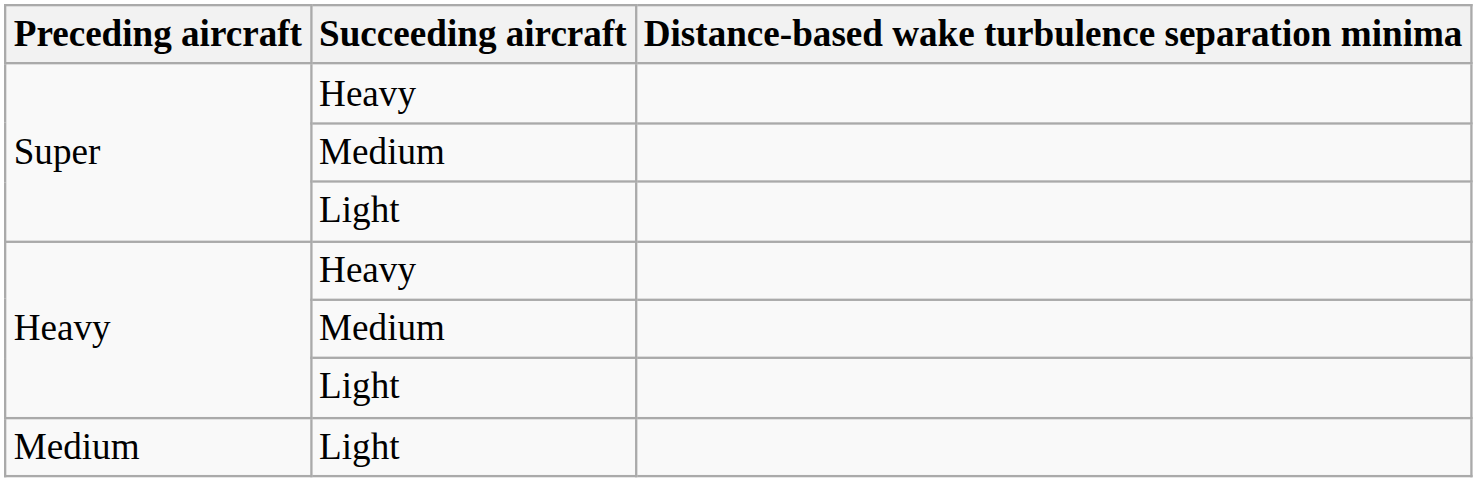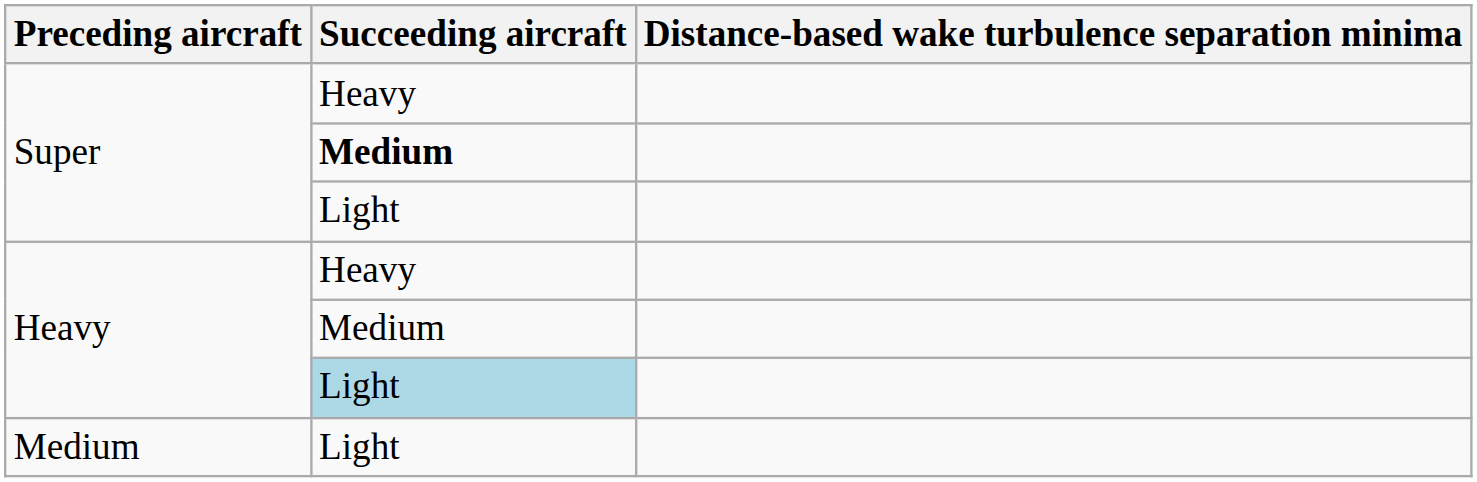(382, 151) normal -> (386, 151) bold
(359, 387) no background -> (359, 387) lightblue background
